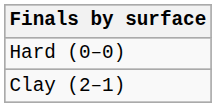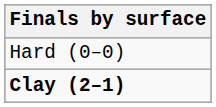(67, 86) normal -> (67, 86) bold
